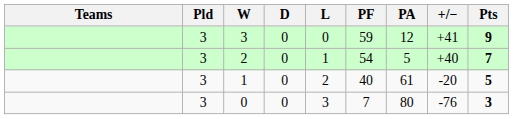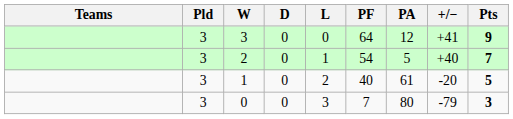(366, 37) 59 -> (366, 37) 64
(448, 102) -76 -> (448, 102) -79
